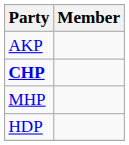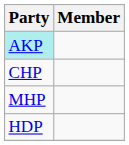(26, 45) no background -> (26, 45) paleturquoise background
(27, 72) bold -> (25, 72) normal
